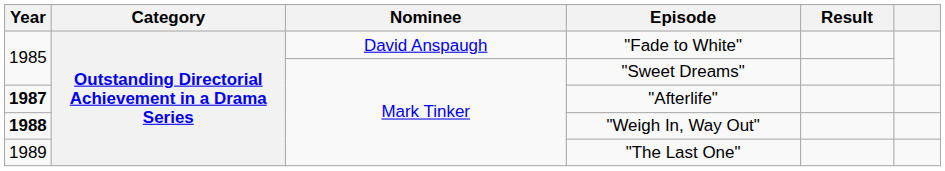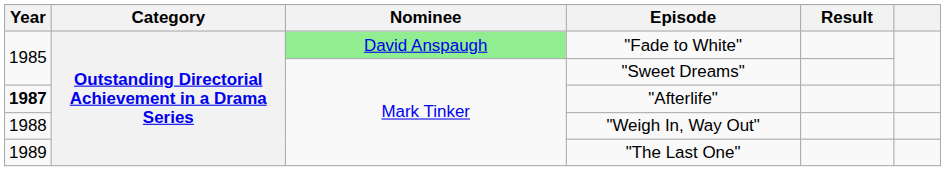(426, 44) no background -> (426, 44) lightgreen background
(28, 125) bold -> (28, 125) normal
